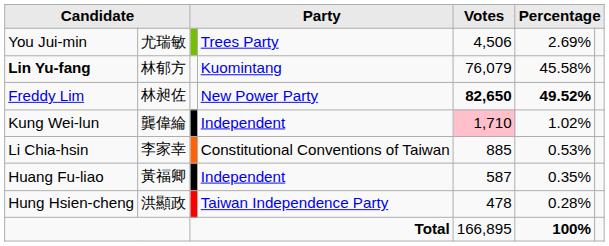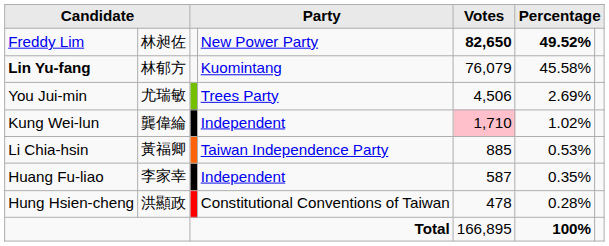rows swapped: (46, 95) <-> (48, 42)
(164, 149) 李家幸 -> (164, 149) 黃福卿
(325, 149) Constitutional Conventions of Taiwan -> (294, 149) Taiwan Independence Party
(164, 176) 黃福卿 -> (164, 176) 李家幸
(294, 203) Taiwan Independence Party -> (325, 203) Constitutional Conventions of Taiwan
